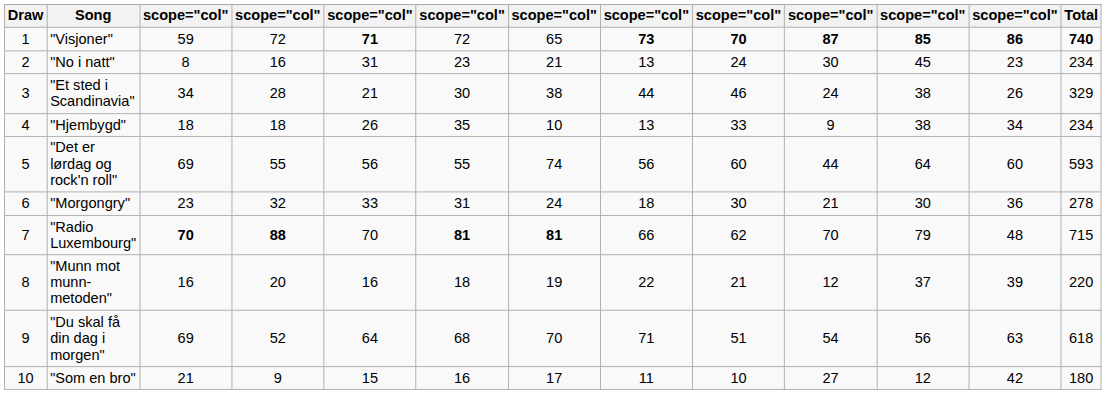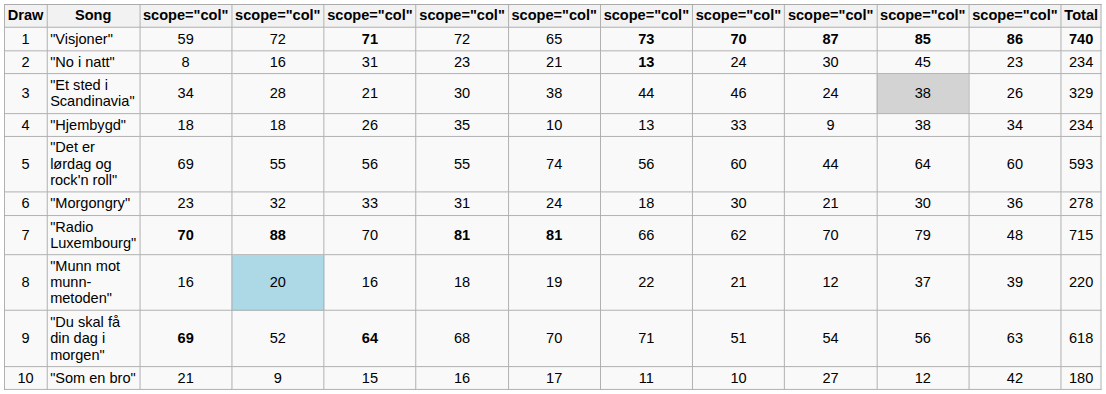(646, 62) normal -> (646, 62) bold
(923, 93) no background -> (923, 93) lightgrey background
(278, 282) no background -> (278, 282) lightblue background
(186, 338) normal -> (186, 338) bold
(370, 338) normal -> (370, 338) bold
